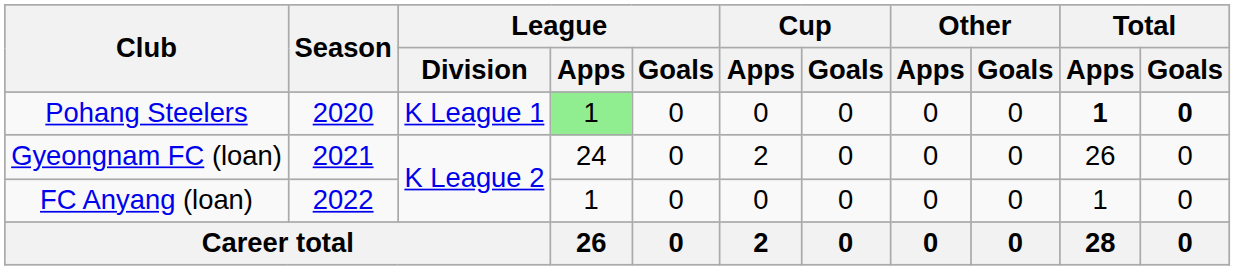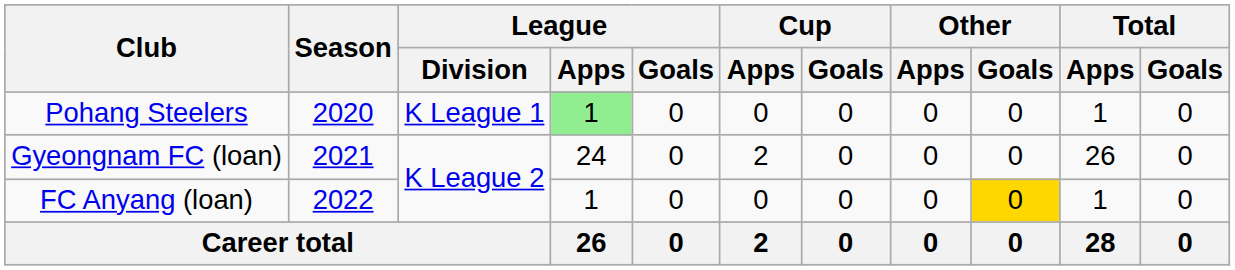(1100, 112) bold -> (1100, 112) normal
(1185, 112) bold -> (1185, 112) normal
(1015, 199) no background -> (1015, 199) gold background
